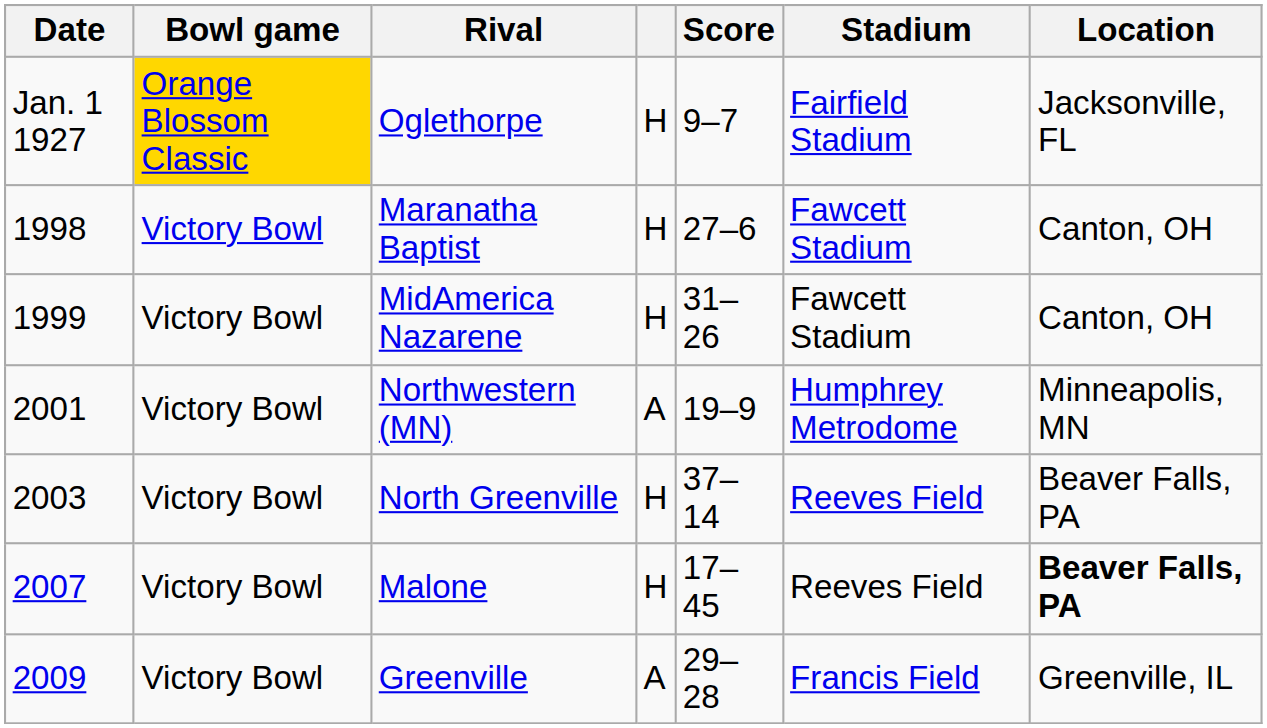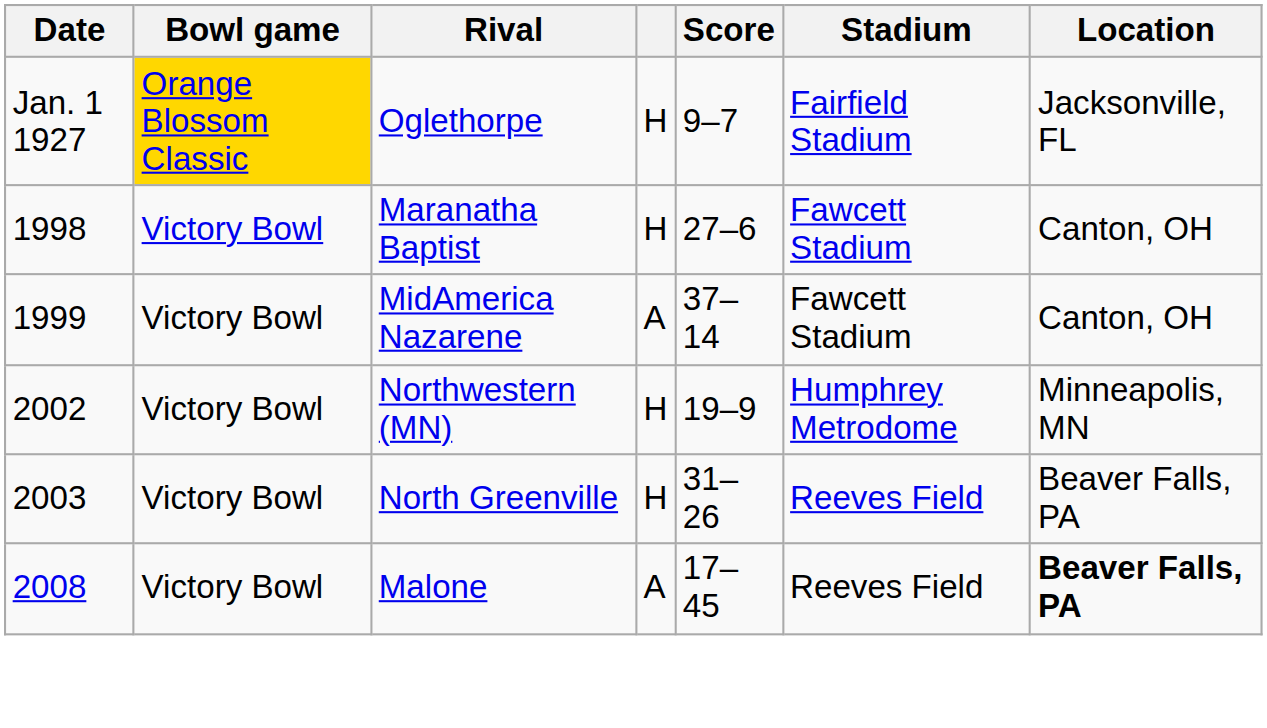(656, 318) H -> (655, 318) A
(710, 318) 31–26 -> (710, 318) 37–14
(50, 408) 2001 -> (50, 408) 2002
(655, 408) A -> (656, 408) H
(710, 498) 37–14 -> (710, 498) 31–26
(50, 588) 2007 -> (50, 588) 2008
(656, 588) H -> (655, 588) A
- row: (453, 677)
